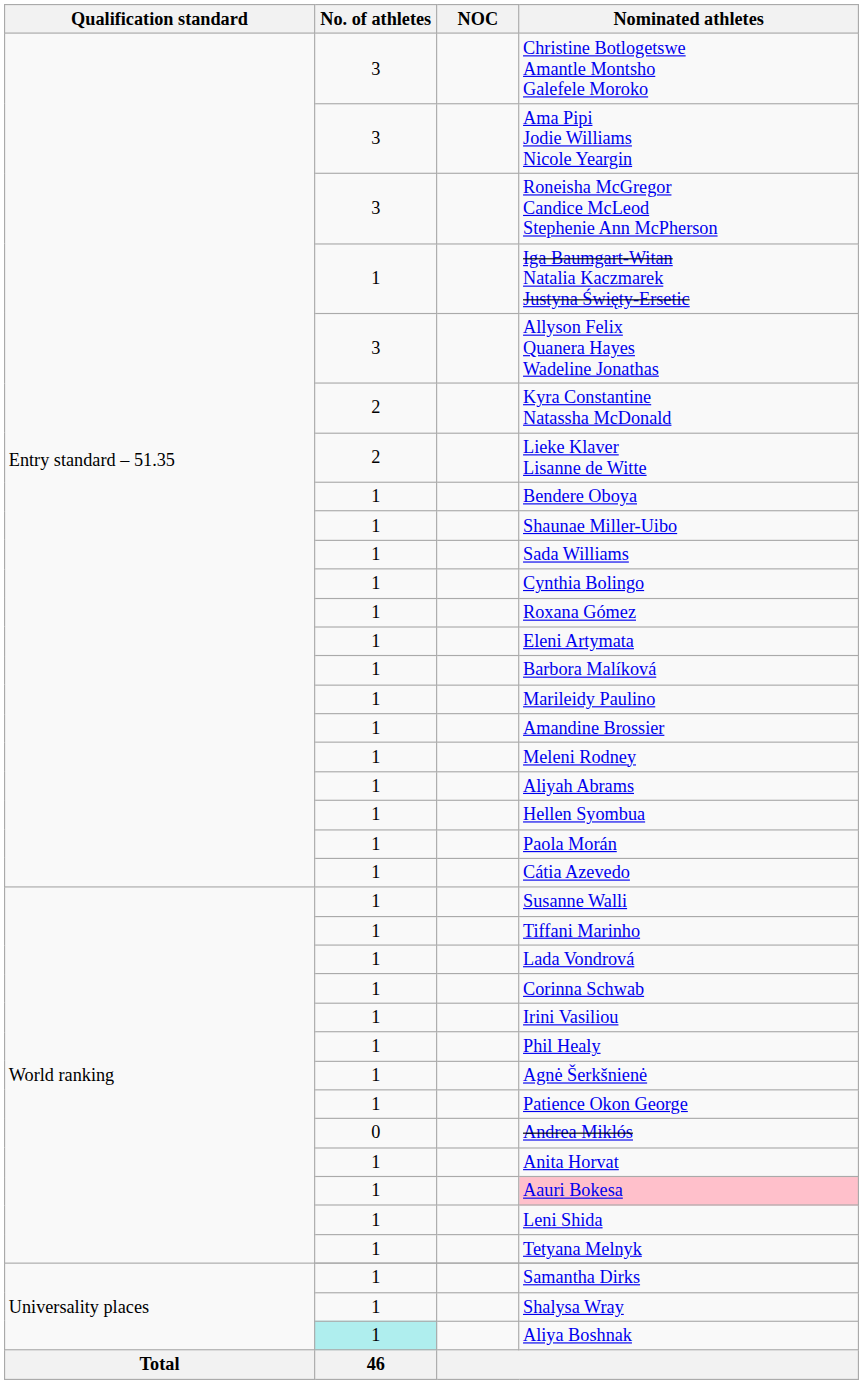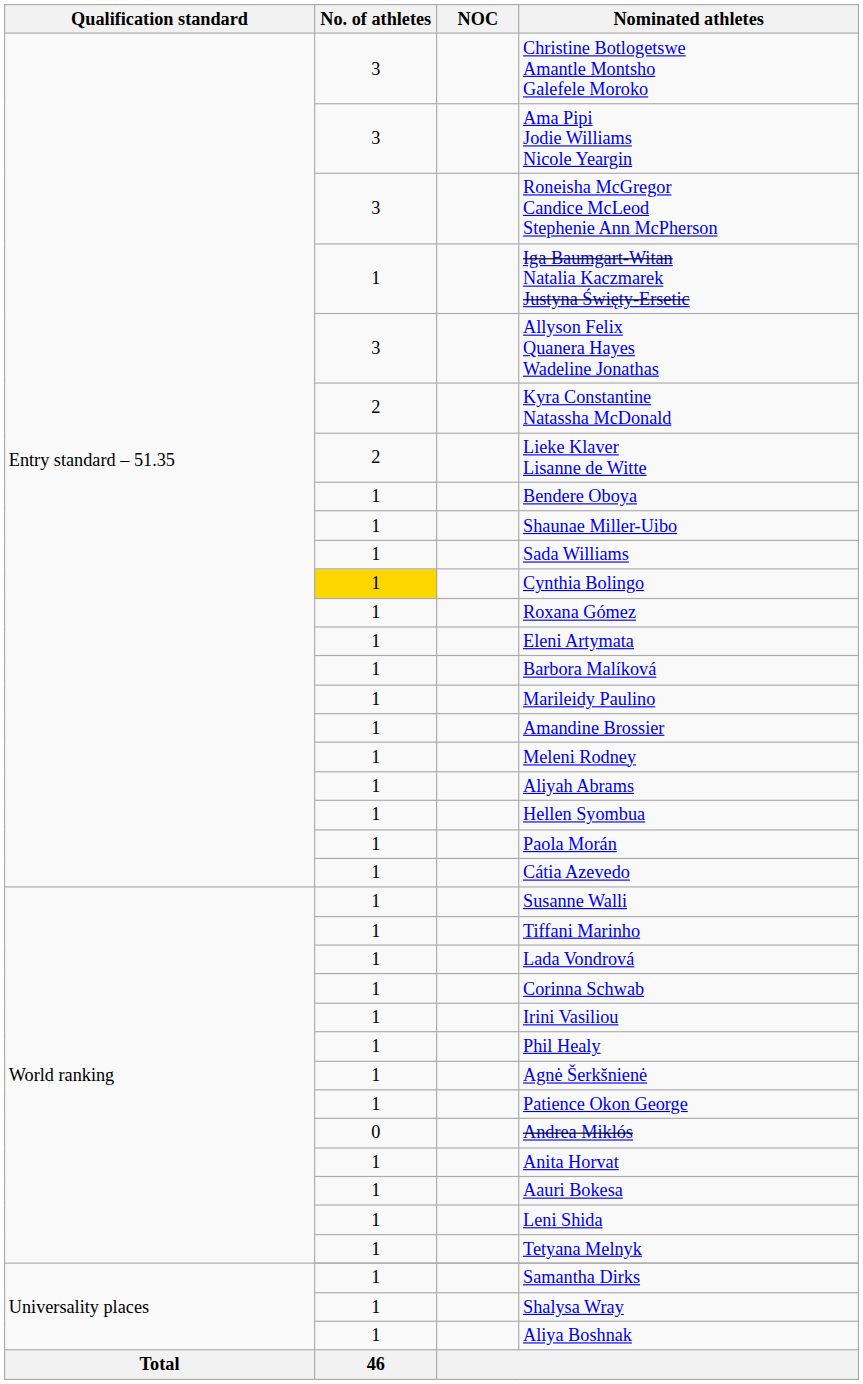(376, 583) no background -> (376, 583) gold background
(573, 1190) pink background -> (573, 1190) no background
(376, 1335) paleturquoise background -> (376, 1335) no background
